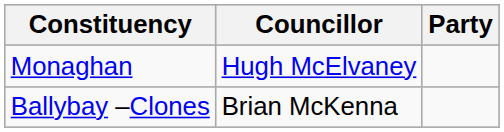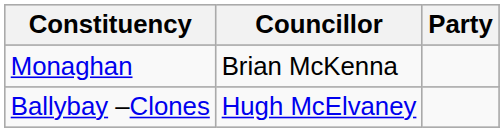(319, 65) Hugh McElvaney -> (310, 65) Brian McKenna
(310, 106) Brian McKenna -> (319, 106) Hugh McElvaney
